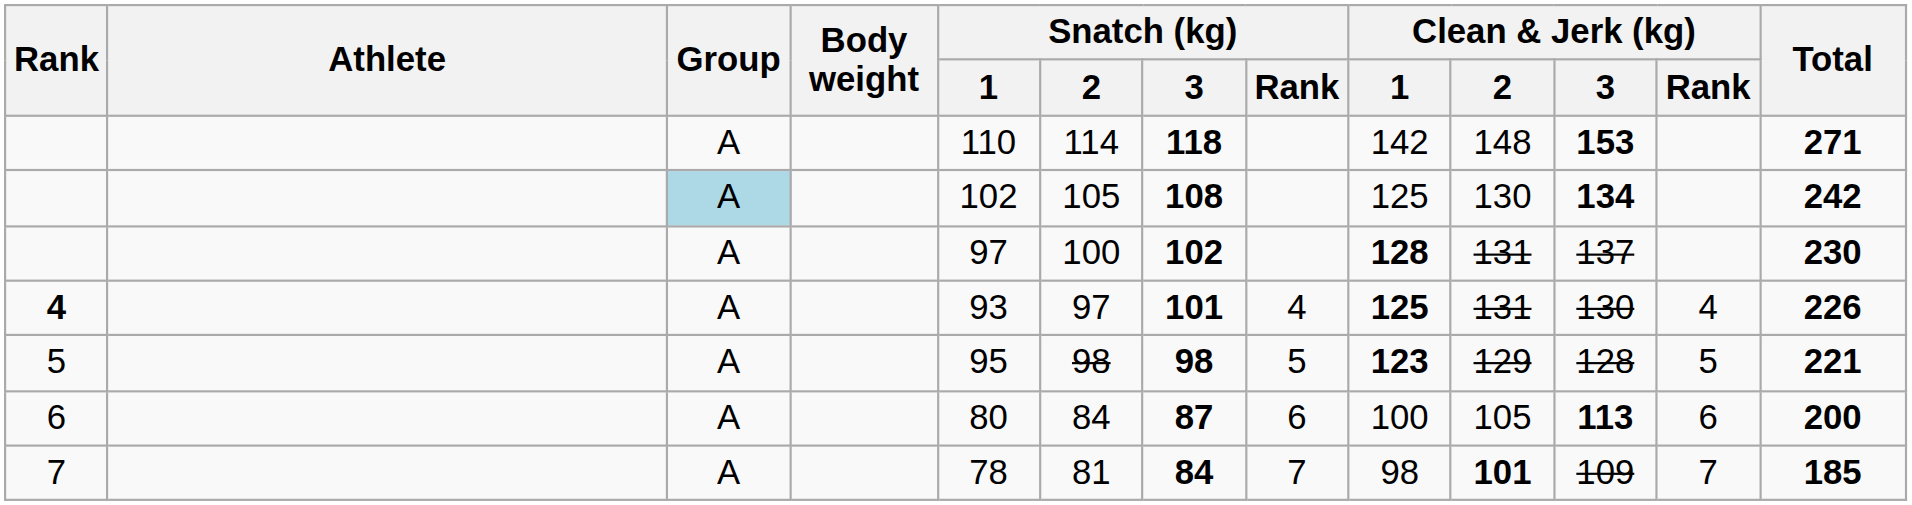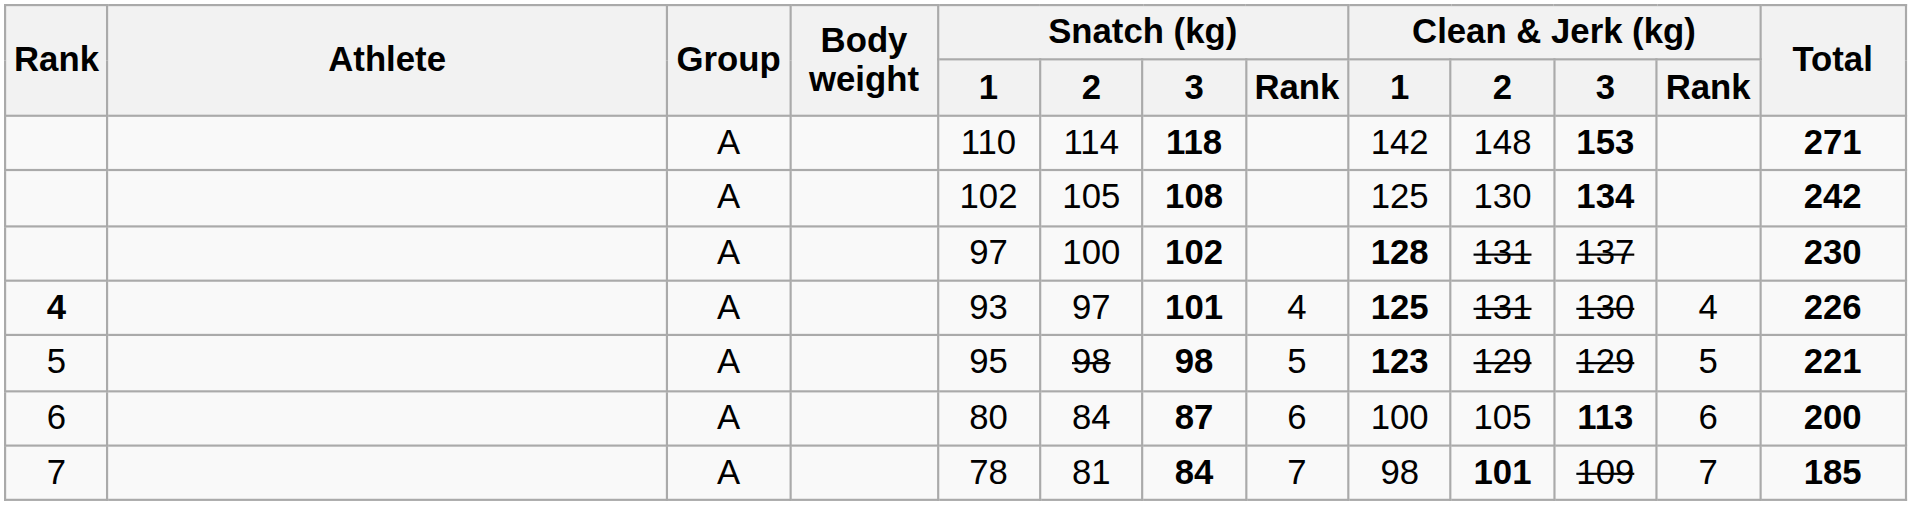(729, 197) lightblue background -> (729, 197) no background
(1605, 362) 128 -> (1605, 362) 129
